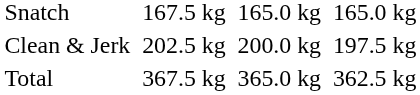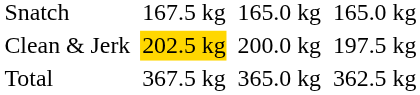(184, 45) no background -> (184, 45) gold background
